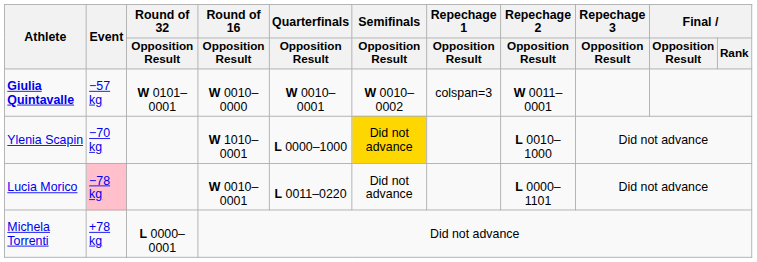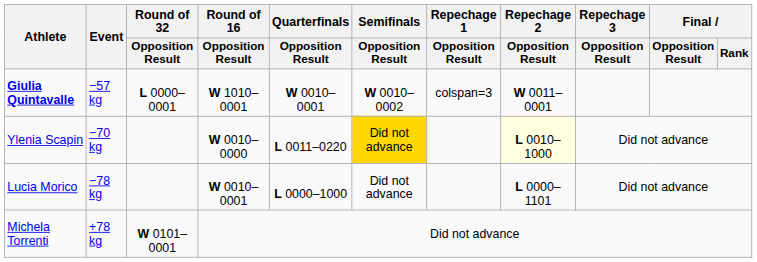(162, 100) W 0101–0001 -> (162, 100) L 0000–0001
(234, 100) W 0010–0000 -> (234, 100) W 1010–0001
(234, 147) W 1010–0001 -> (234, 147) W 0010–0000
(311, 147) L 0000–1000 -> (311, 147) L 0011–0220
(538, 147) no background -> (538, 147) lightyellow background
(100, 187) pink background -> (100, 187) no background
(311, 194) L 0011–0220 -> (311, 194) L 0000–1000
(162, 241) L 0000–0001 -> (162, 241) W 0101–0001
